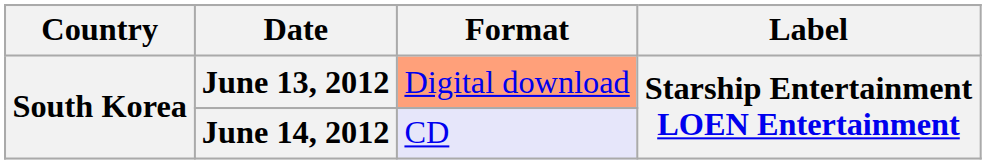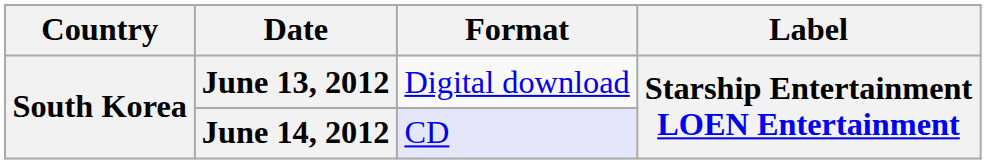(517, 81) lightsalmon background -> (517, 81) no background
